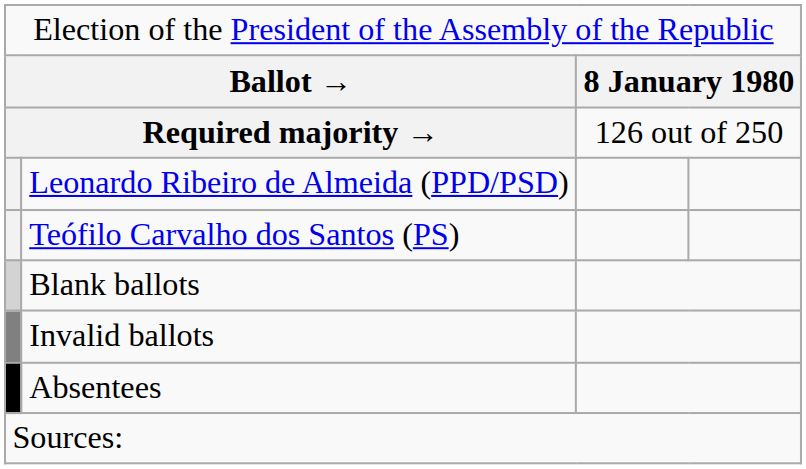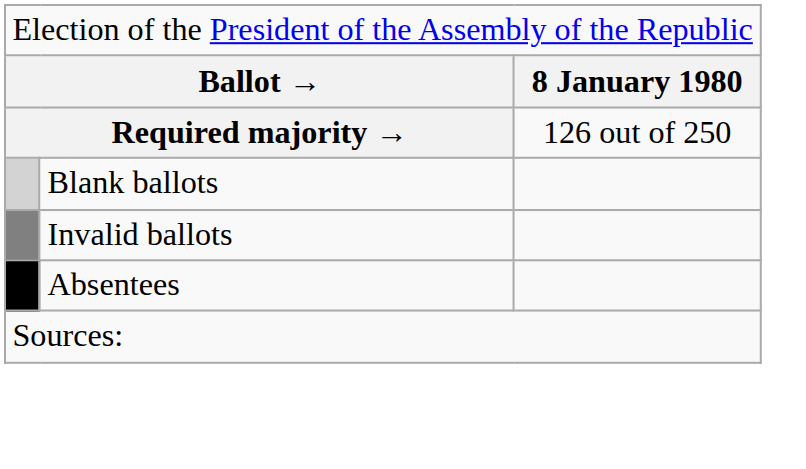- row: (299, 183)
- row: (244, 234)
